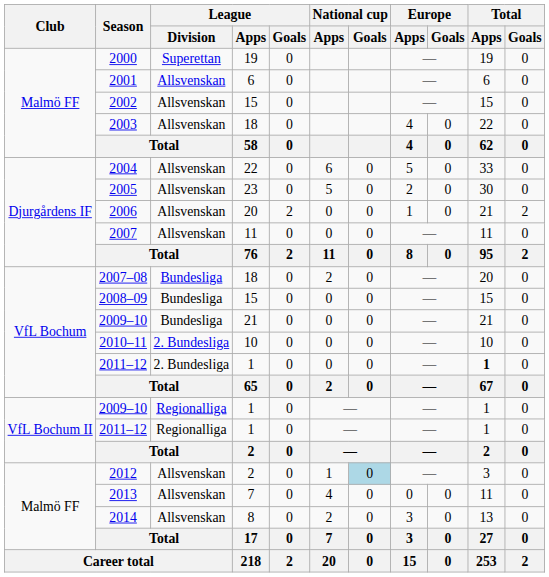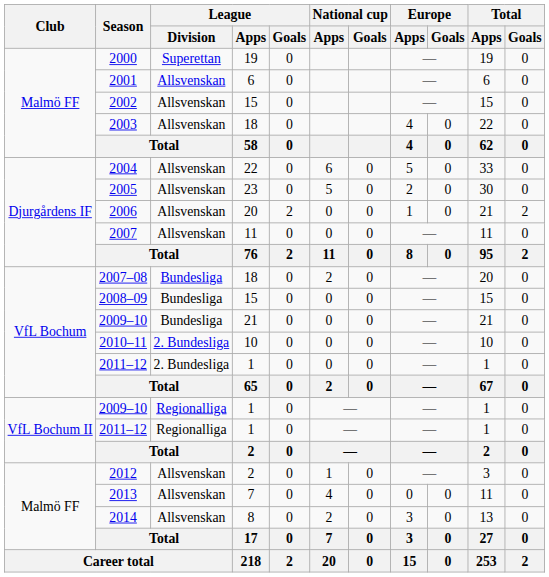(486, 364) bold -> (486, 364) normal
(370, 473) lightblue background -> (370, 473) no background
